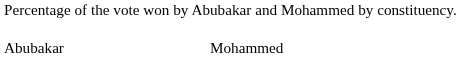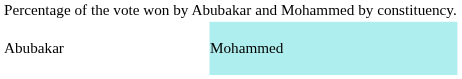(247, 48) no background -> (247, 48) paleturquoise background
